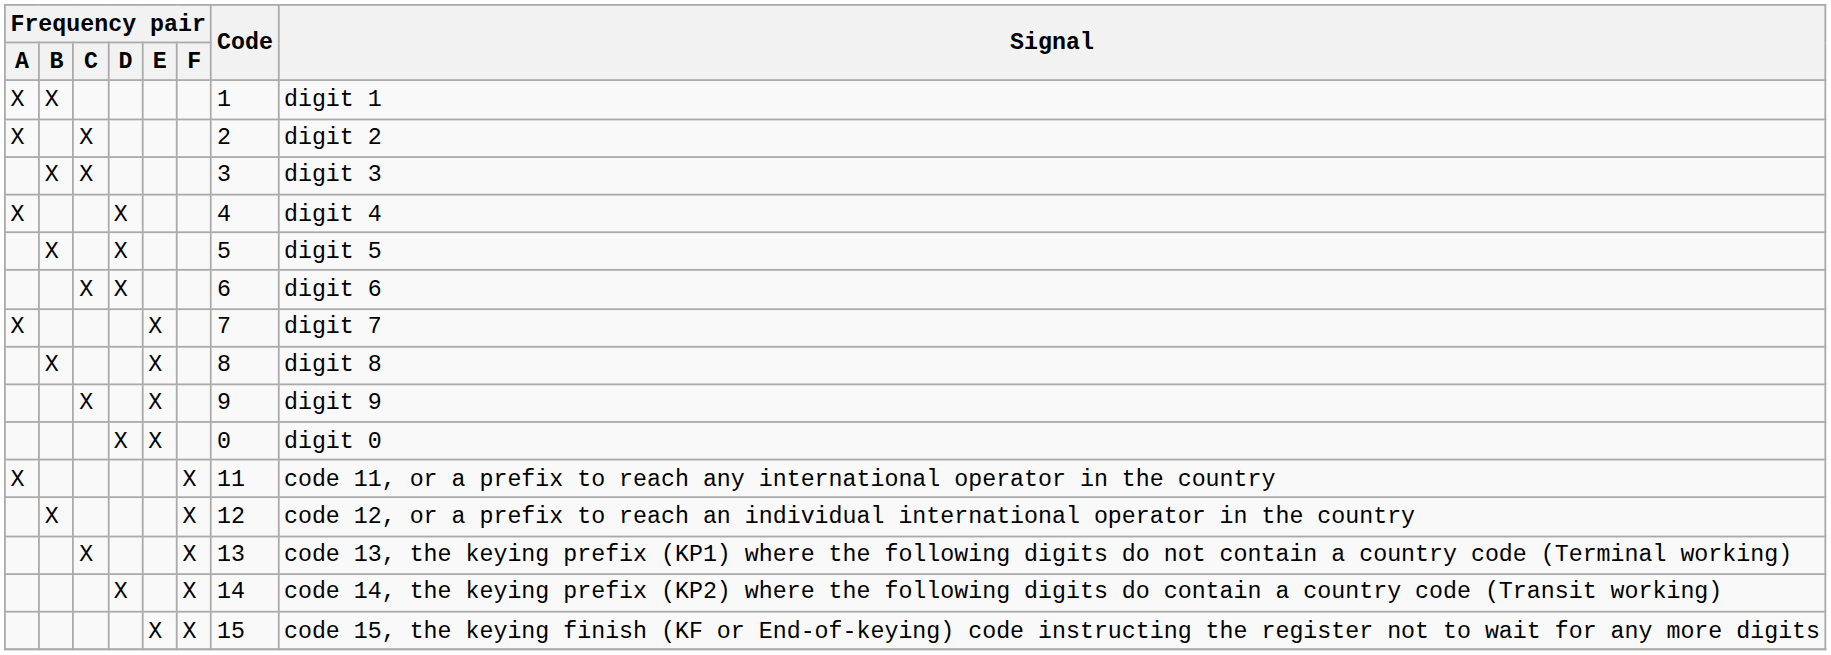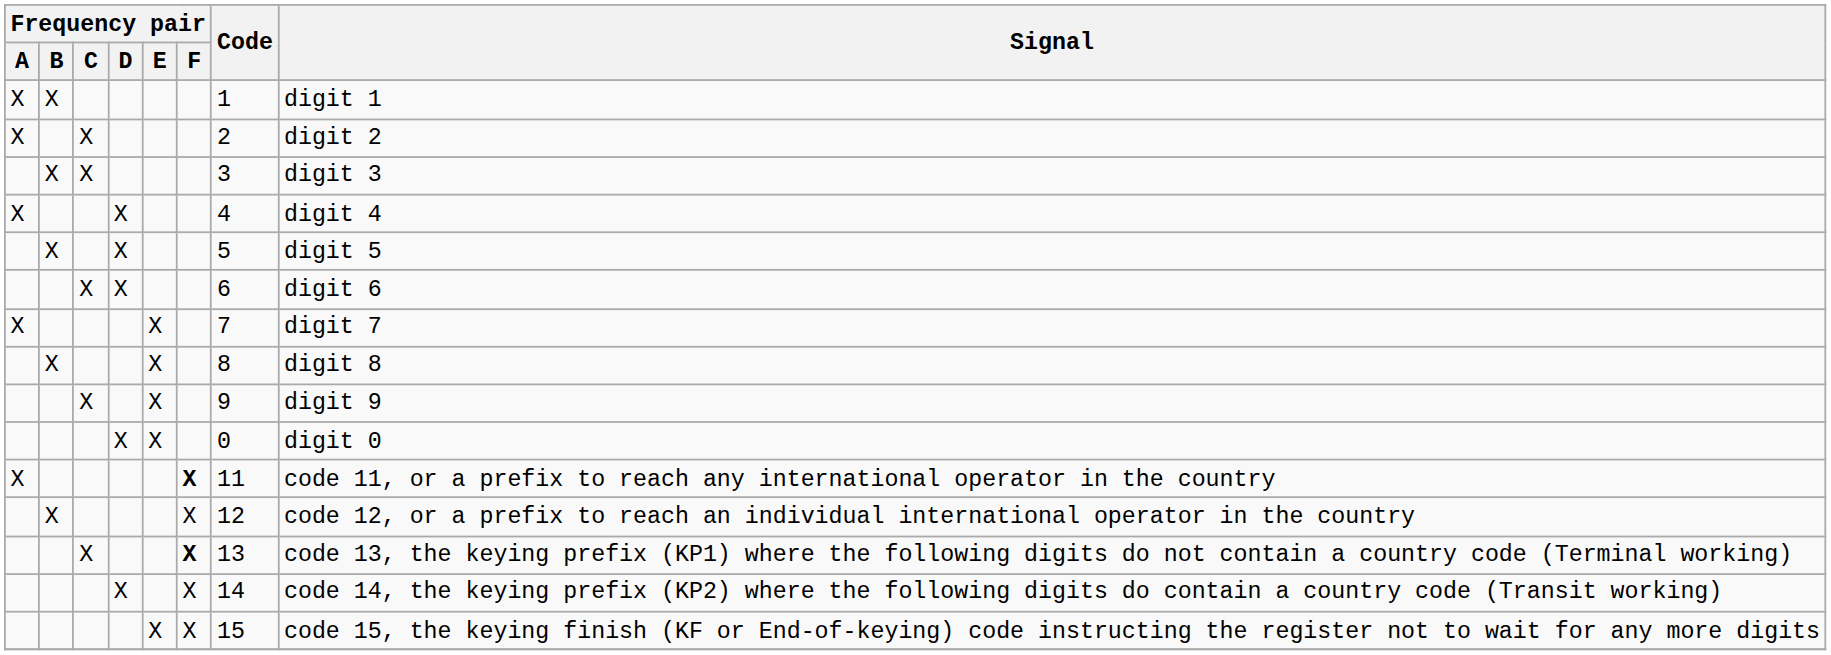(190, 479) normal -> (190, 479) bold
(190, 555) normal -> (190, 555) bold
